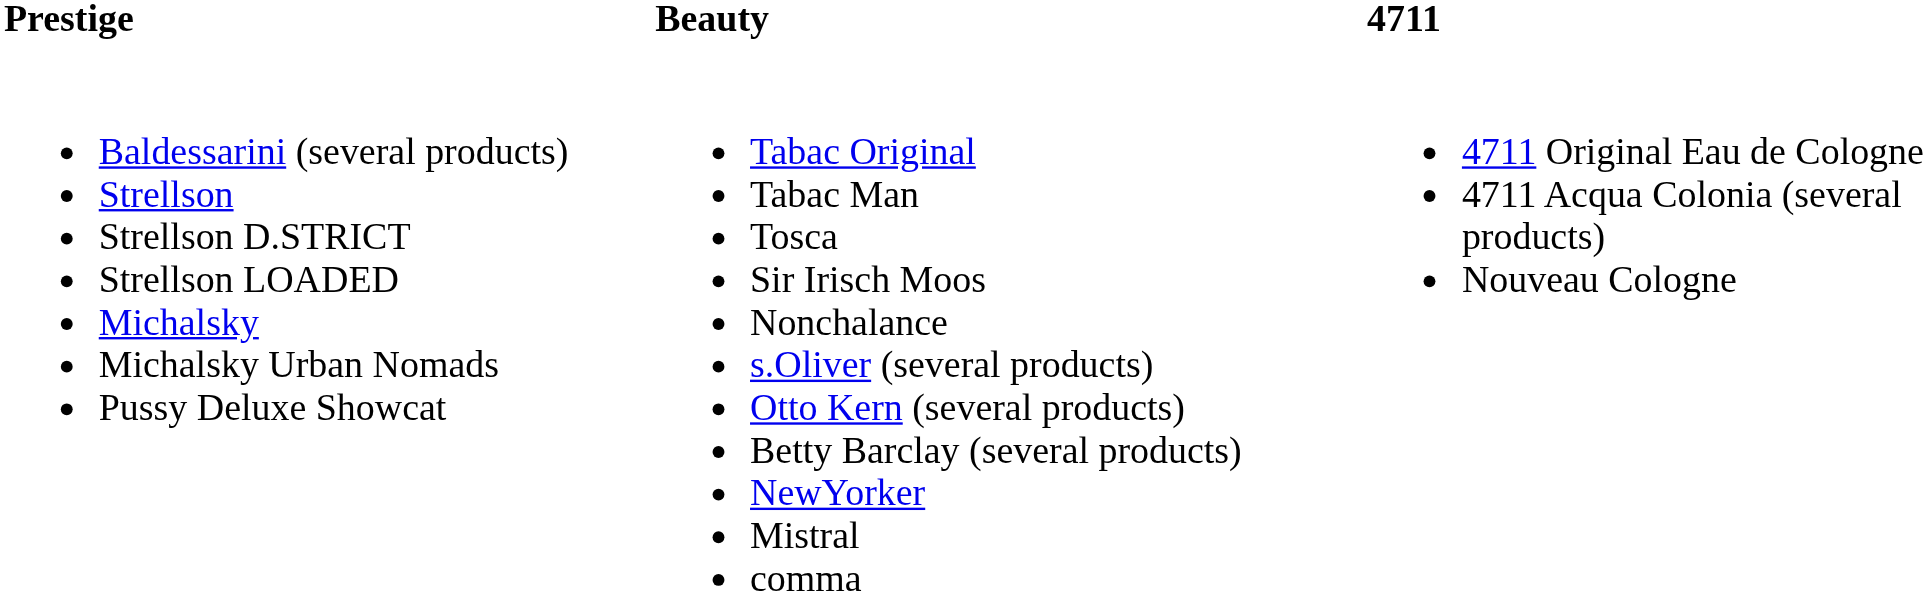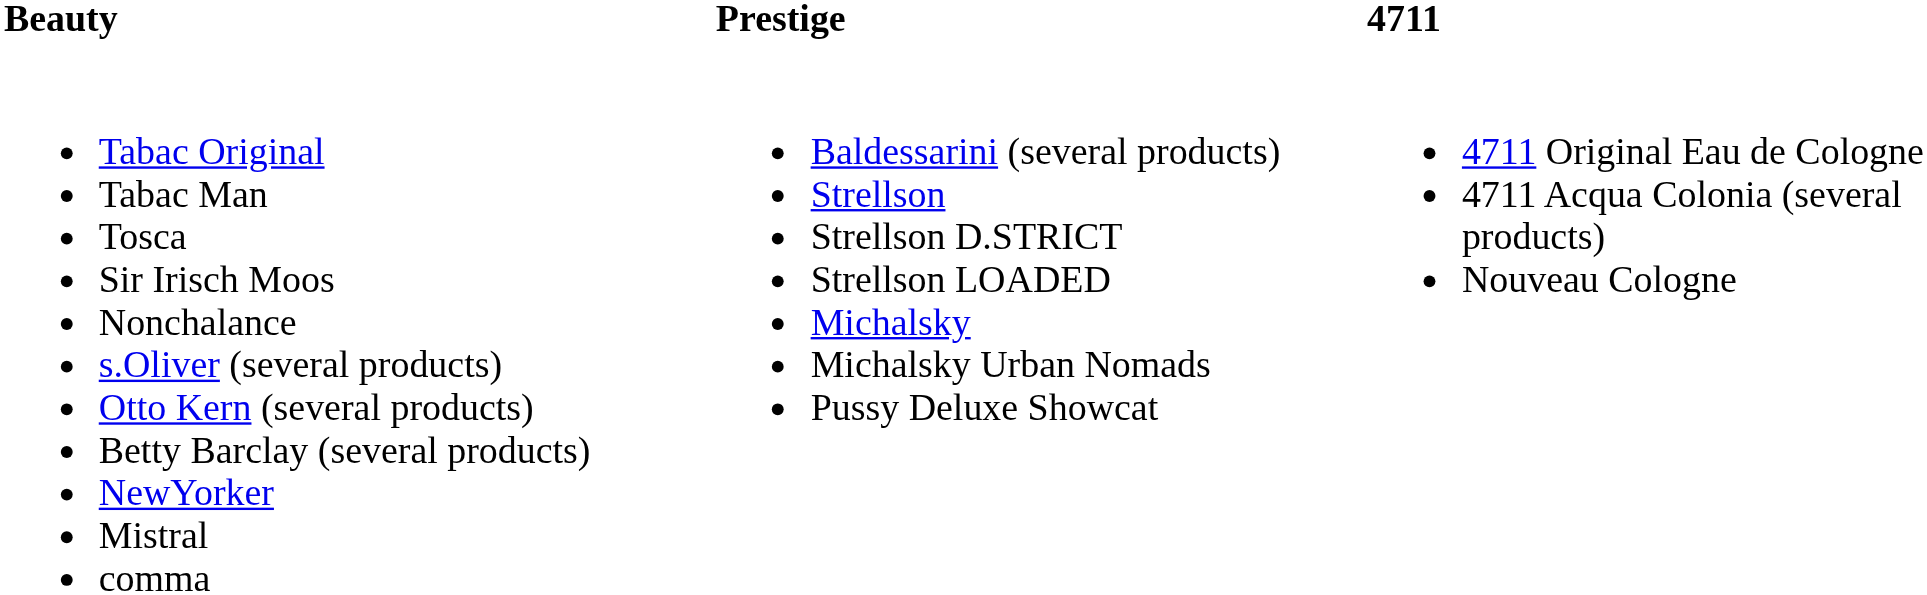columns swapped: (712, 18) <-> (69, 18)
